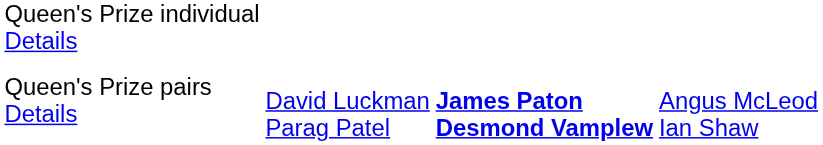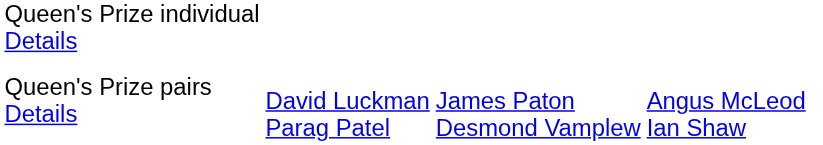(544, 114) bold -> (538, 114) normal
